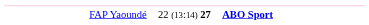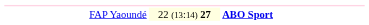(184, 14) no background -> (184, 14) lightyellow background
